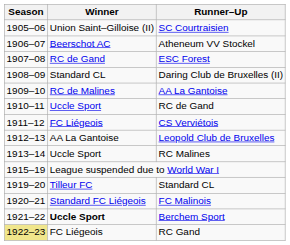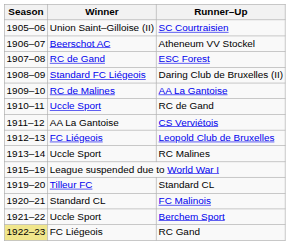(78, 75) Standard CL -> (98, 75) Standard FC Liégeois
(76, 122) FC Liégeois -> (84, 122) AA La Gantoise
(84, 138) AA La Gantoise -> (76, 138) FC Liégeois
(98, 201) Standard FC Liégeois -> (78, 201) Standard CL
(77, 216) bold -> (75, 216) normal
